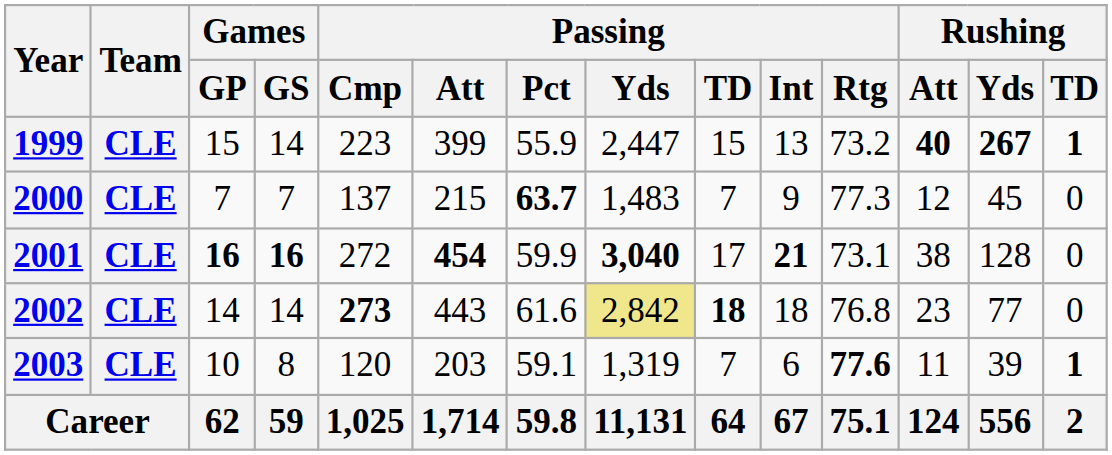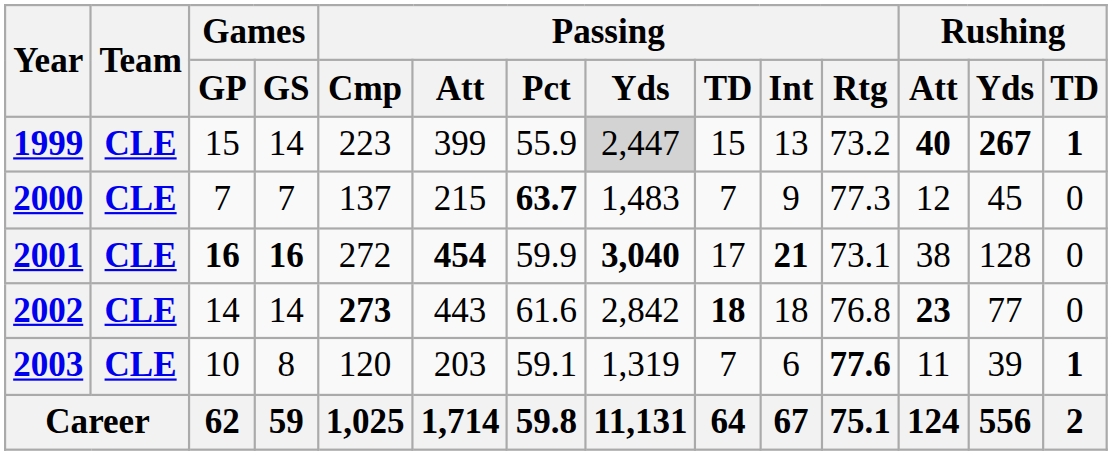(640, 143) no background -> (640, 143) lightgrey background
(640, 310) khaki background -> (640, 310) no background
(933, 310) normal -> (933, 310) bold
